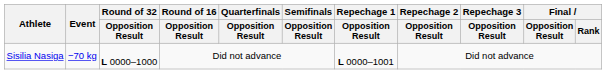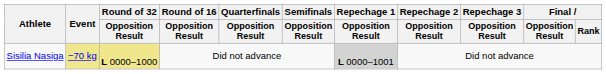(82, 57) no background -> (82, 57) khaki background
(129, 62) no background -> (129, 62) khaki background
(366, 62) no background -> (366, 62) lightgrey background
